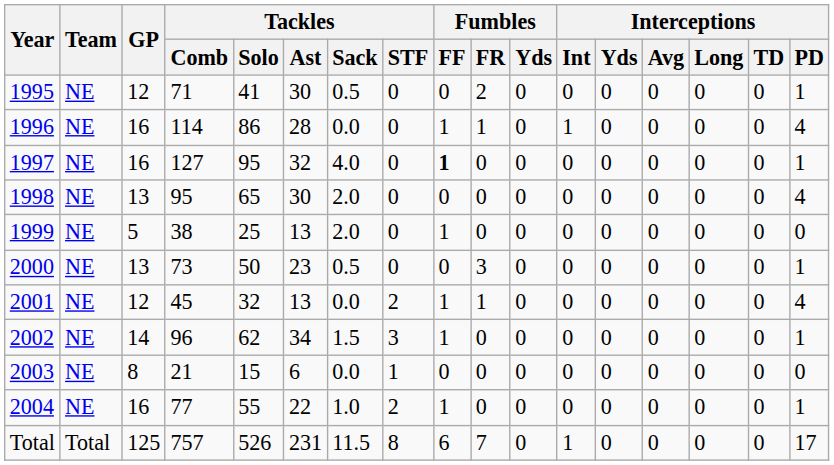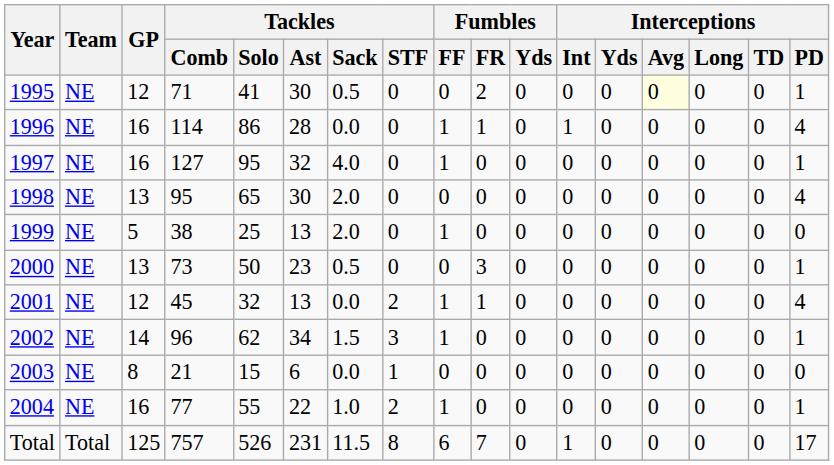(653, 92) no background -> (653, 92) lightyellow background
(444, 162) bold -> (444, 162) normal
